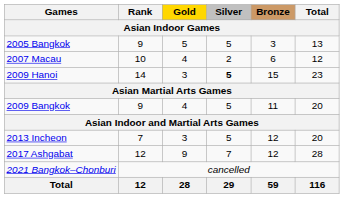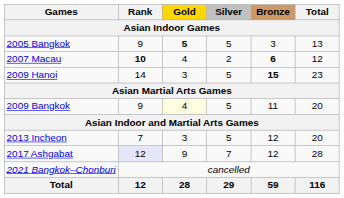(184, 43) normal -> (184, 43) bold
(140, 59) normal -> (140, 59) bold
(273, 59) normal -> (273, 59) bold
(229, 75) bold -> (229, 75) normal
(273, 75) normal -> (273, 75) bold
(184, 106) no background -> (184, 106) lightyellow background
(140, 153) no background -> (140, 153) lavender background
